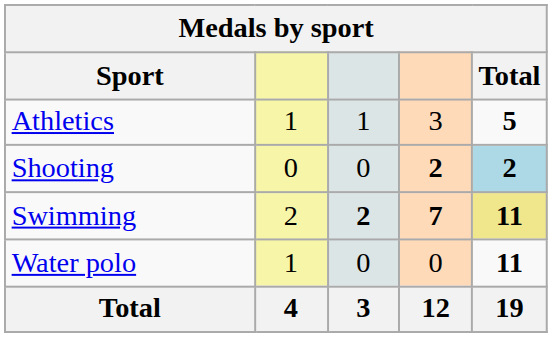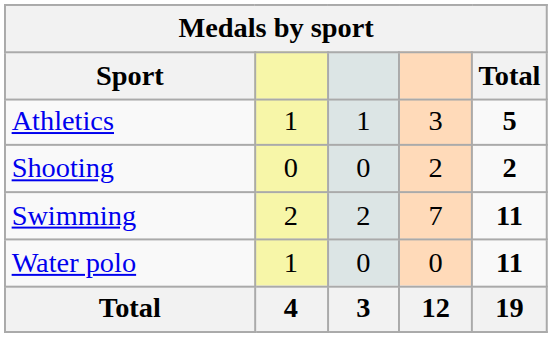(436, 168) bold -> (436, 168) normal
(510, 168) lightblue background -> (510, 168) no background
(363, 215) bold -> (363, 215) normal
(436, 215) bold -> (436, 215) normal
(510, 215) khaki background -> (510, 215) no background
